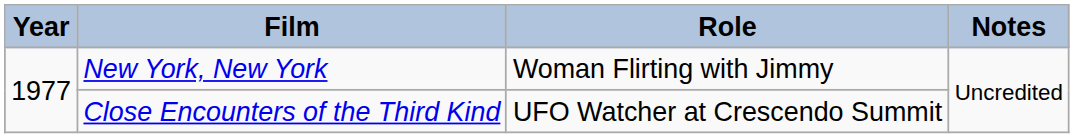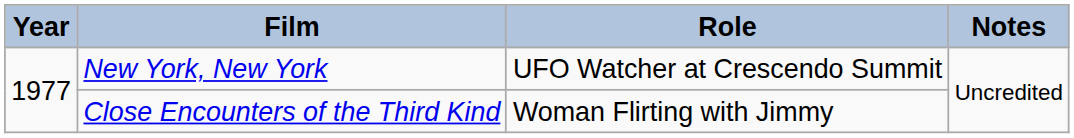(673, 69) Woman Flirting with Jimmy -> (728, 69) UFO Watcher at Crescendo Summit
(728, 112) UFO Watcher at Crescendo Summit -> (673, 112) Woman Flirting with Jimmy
